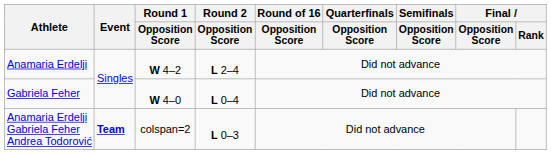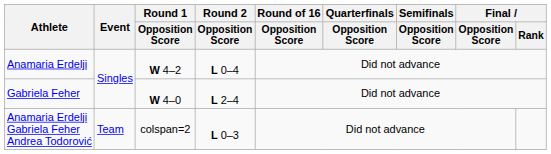(225, 71) L 2–4 -> (225, 71) L 0–4
(225, 100) L 0–4 -> (225, 100) L 2–4
(111, 129) bold -> (110, 129) normal
